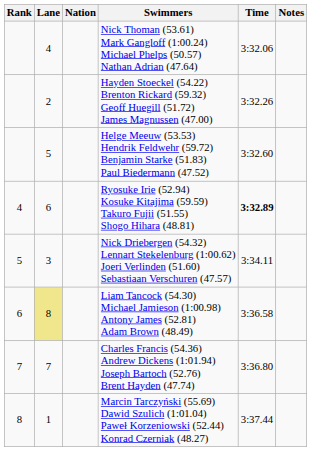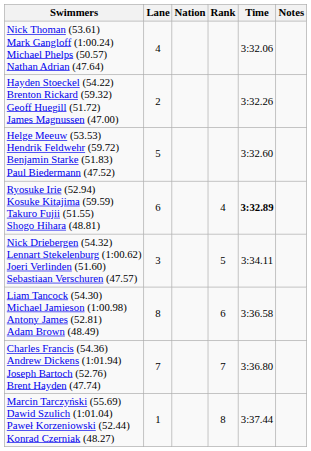columns swapped: (19, 13) <-> (168, 13)
(48, 313) khaki background -> (158, 313) no background
